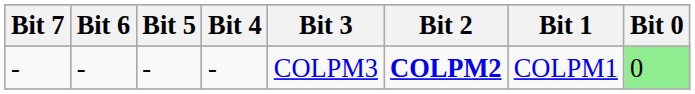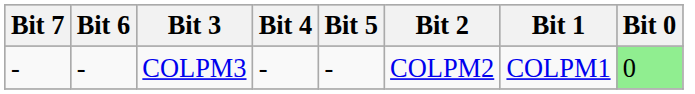columns swapped: (169, 25) <-> (326, 25)
(446, 67) bold -> (442, 67) normal
